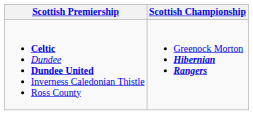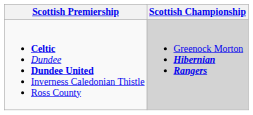(198, 59) no background -> (198, 59) lightgrey background
